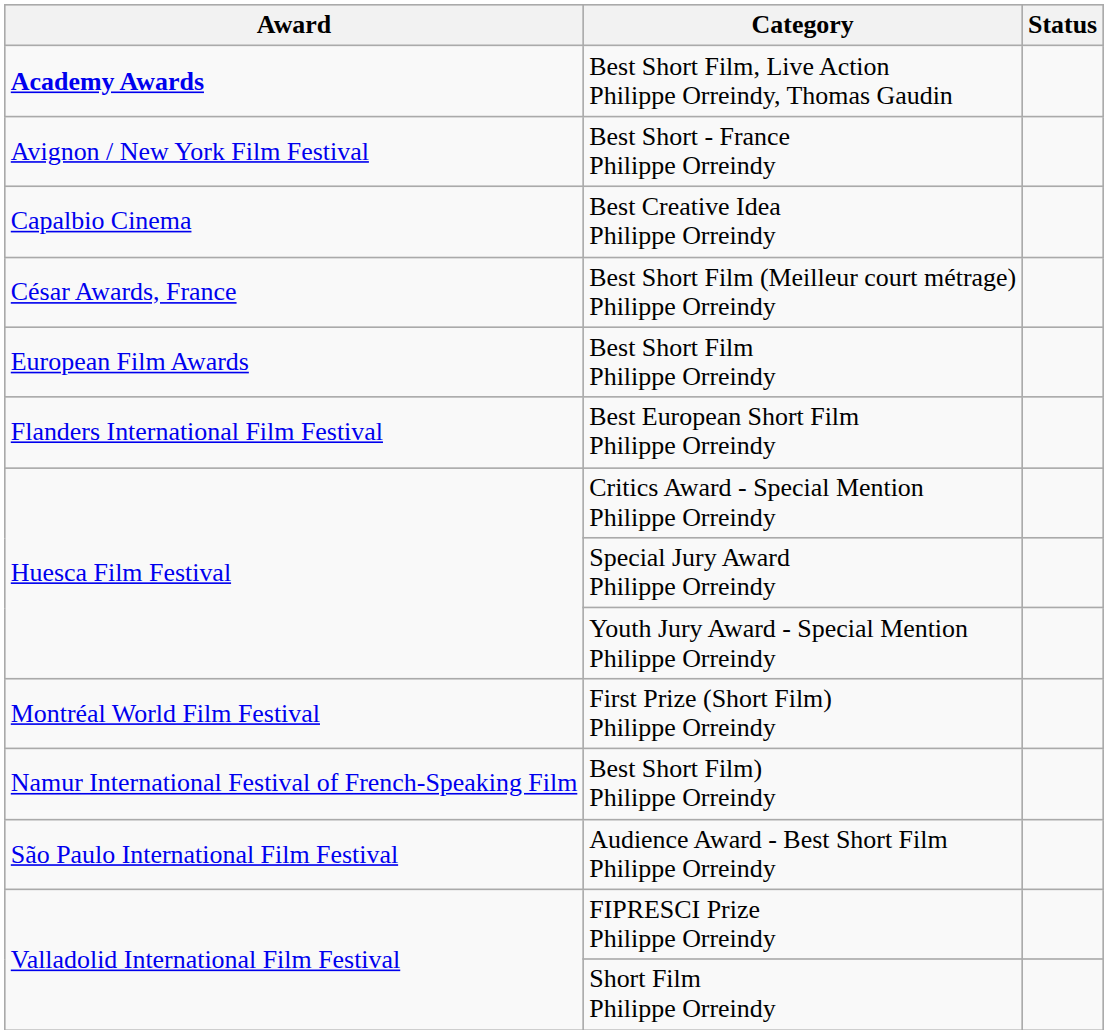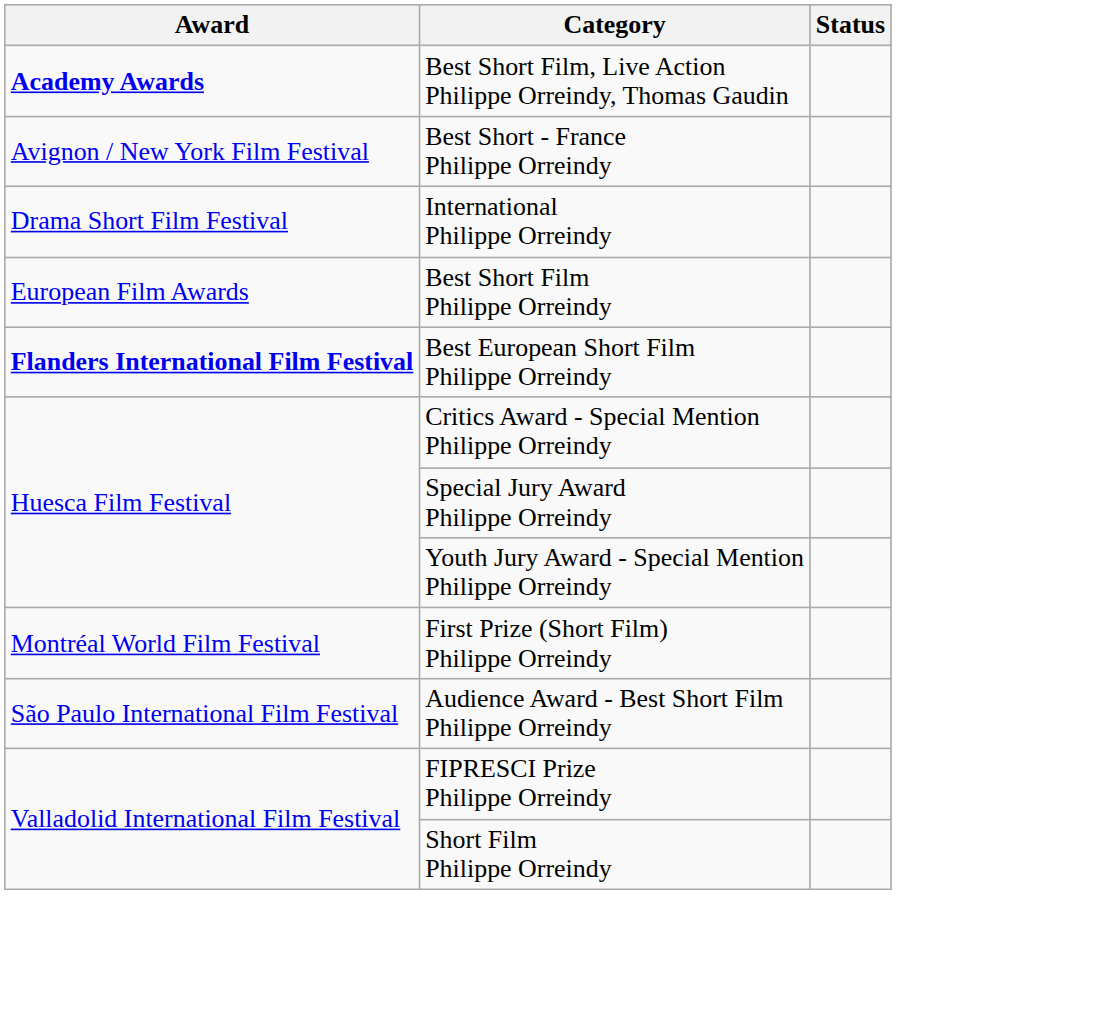- row: (685, 221)
- row: (803, 291)
+ row: (518, 221)
(197, 432) normal -> (212, 361) bold
- row: (682, 783)
